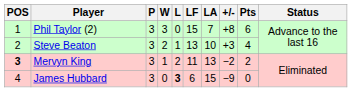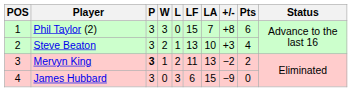(18, 62) bold -> (18, 62) normal
(152, 62) normal -> (152, 62) bold
(178, 78) bold -> (178, 78) normal
